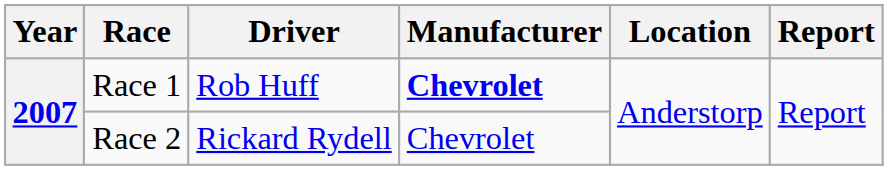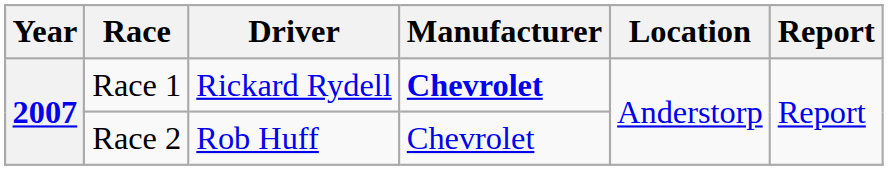(258, 84) Rob Huff -> (294, 84) Rickard Rydell
(294, 138) Rickard Rydell -> (258, 138) Rob Huff
